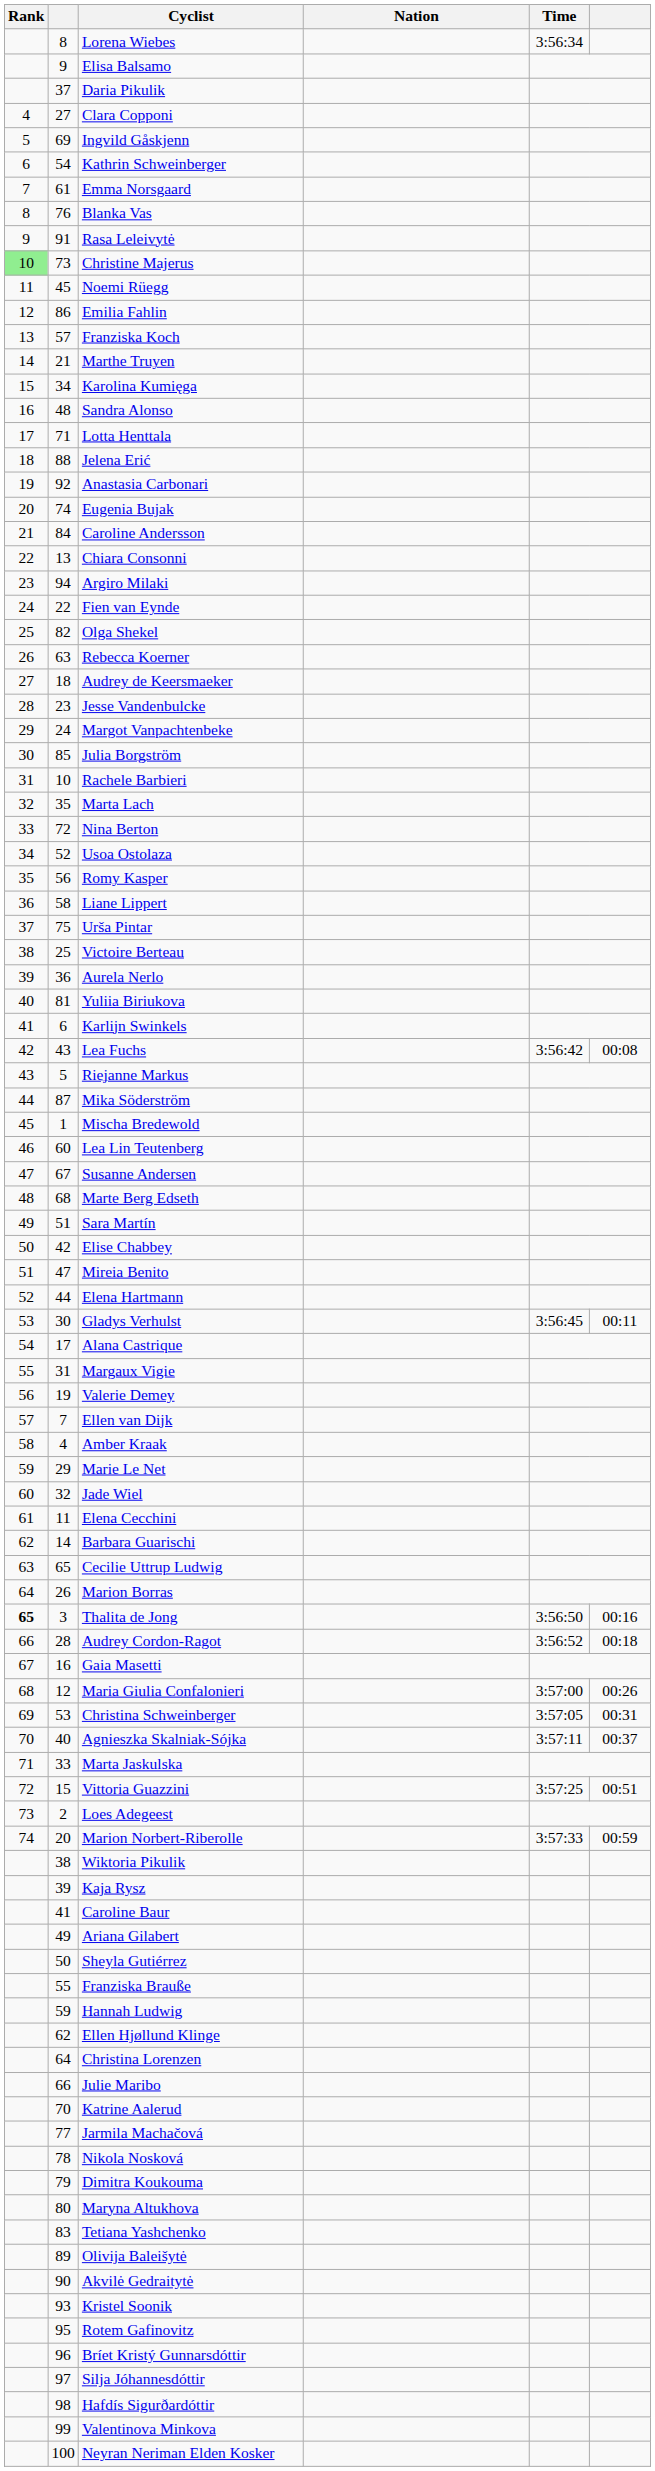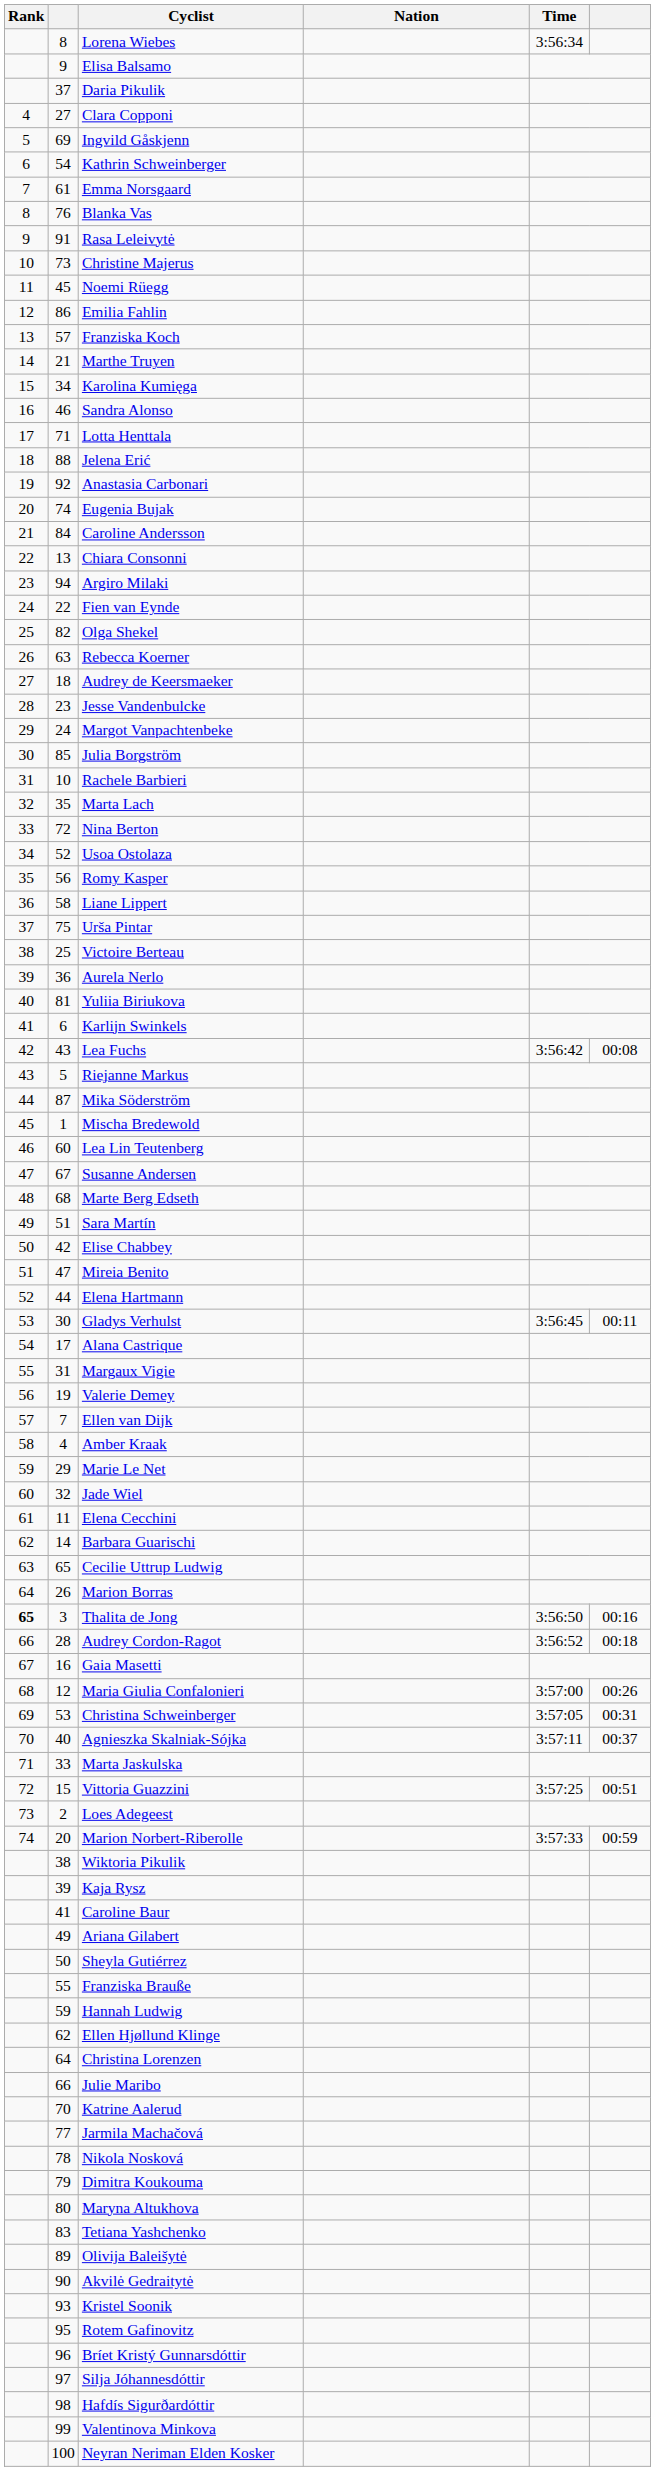(26, 262) lightgreen background -> (26, 262) no background
(63, 410) 48 -> (63, 410) 46
